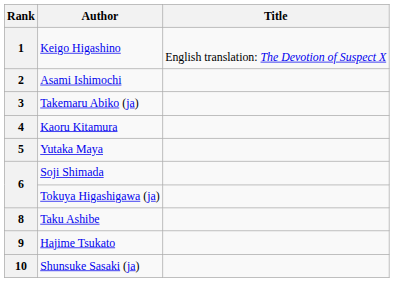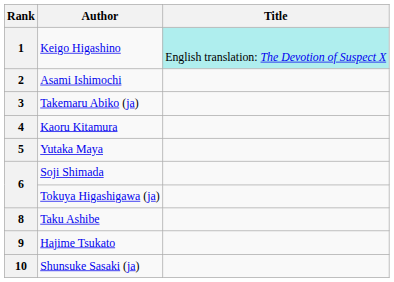(276, 57) no background -> (276, 57) paleturquoise background
